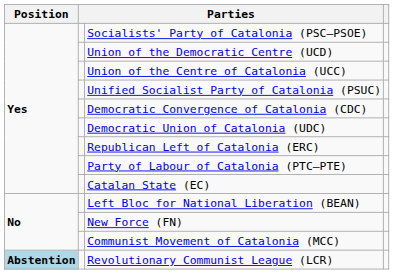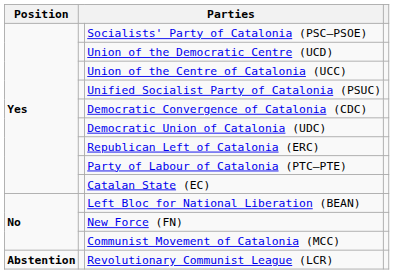(41, 260) lightblue background -> (41, 260) no background
